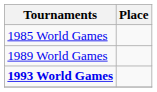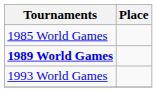(58, 55) normal -> (60, 55) bold
(60, 76) bold -> (58, 76) normal
